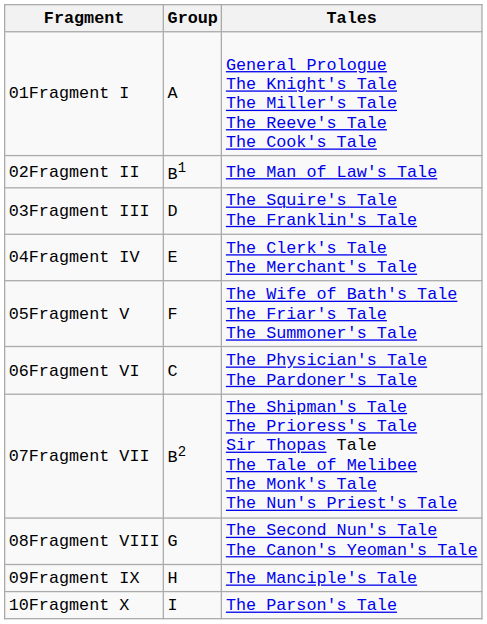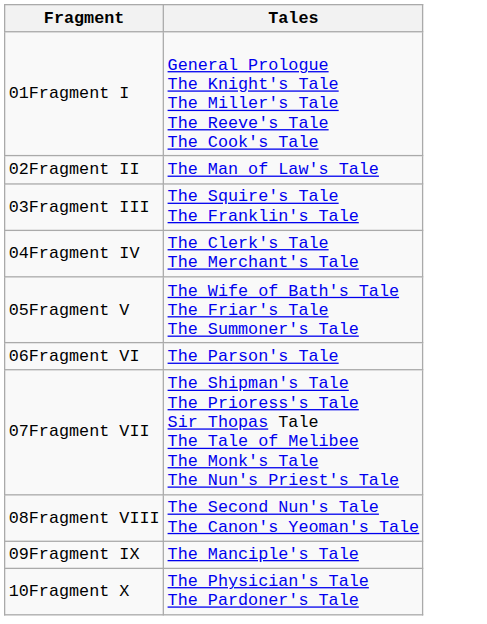- column: (193, 18)
(327, 370) The Physician's Tale The Pardoner's Tale -> (253, 356) The Parson's Tale
(311, 606) The Parson's Tale -> (268, 592) The Physician's Tale The Pardoner's Tale
